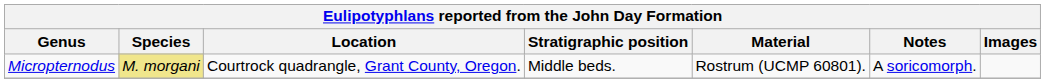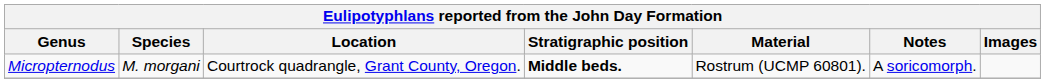(161, 66) khaki background -> (161, 66) no background
(572, 66) normal -> (575, 66) bold
